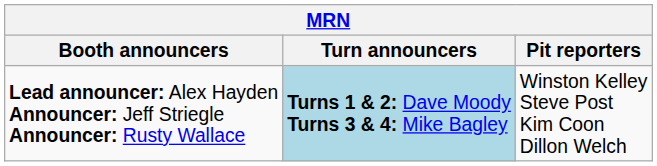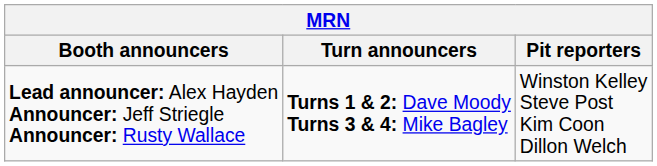(399, 114) lightblue background -> (399, 114) no background
